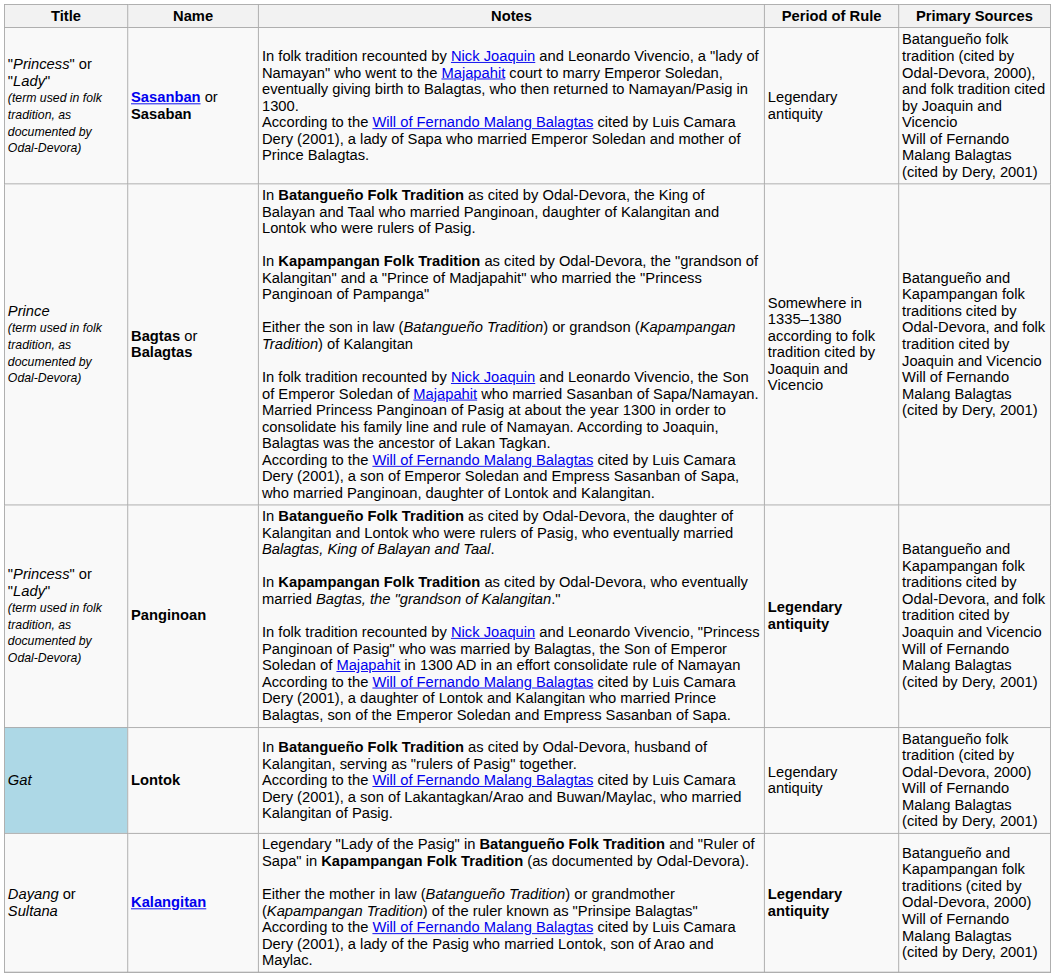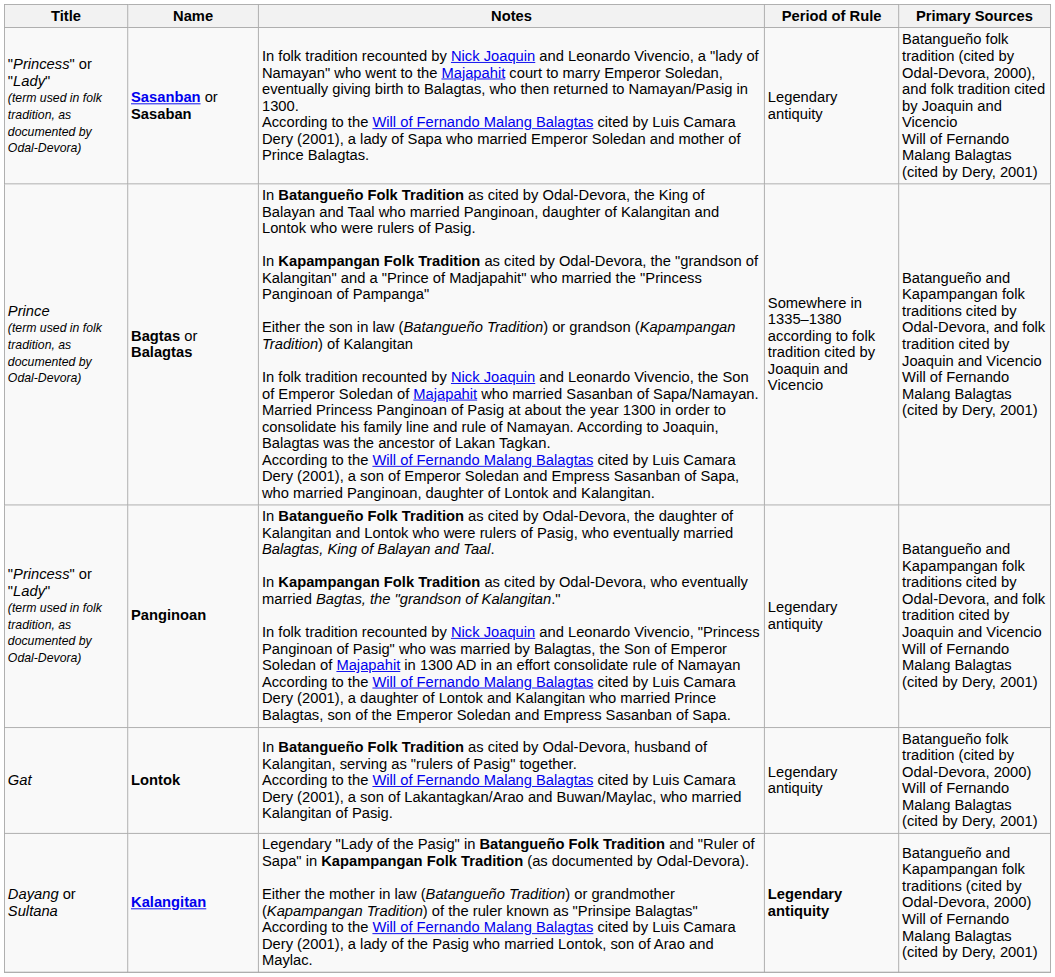(805, 616) bold -> (803, 616) normal
(20, 780) lightblue background -> (20, 780) no background
